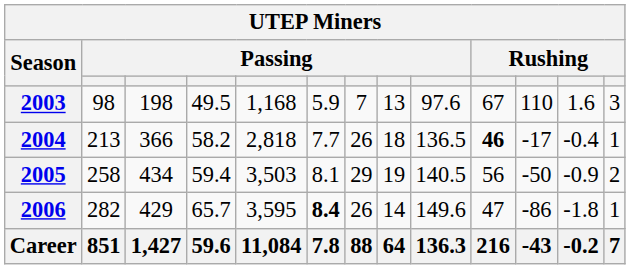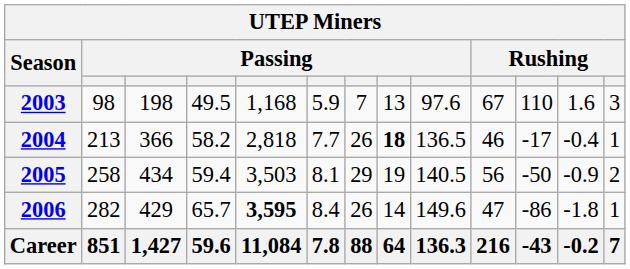(394, 139) normal -> (394, 139) bold
(493, 139) bold -> (493, 139) normal
(271, 210) normal -> (271, 210) bold
(326, 210) bold -> (326, 210) normal
